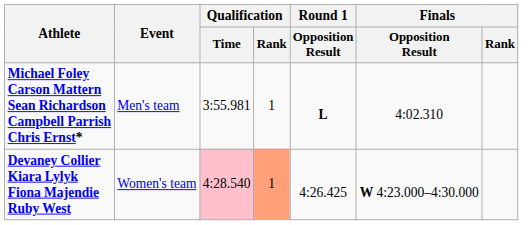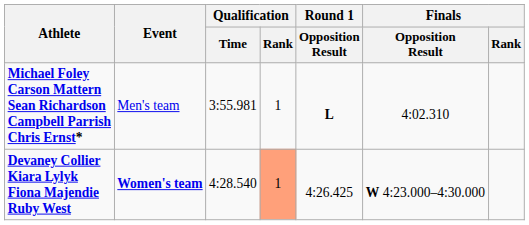(157, 184) normal -> (160, 184) bold
(227, 184) pink background -> (233, 184) no background
